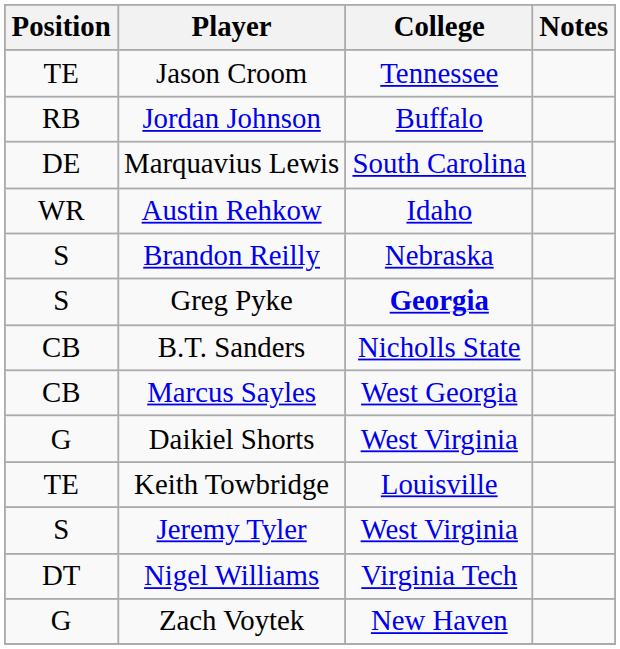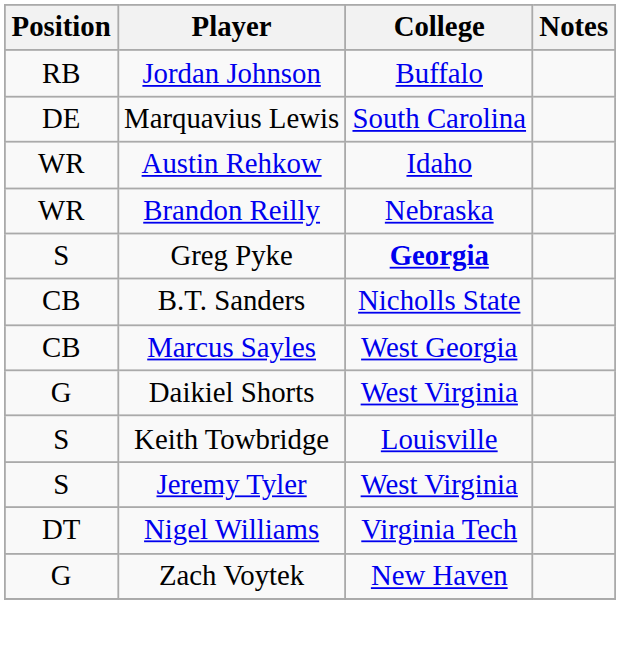- row: (232, 73)
(61, 255) S -> (61, 210) WR
(61, 484) TE -> (61, 438) S
